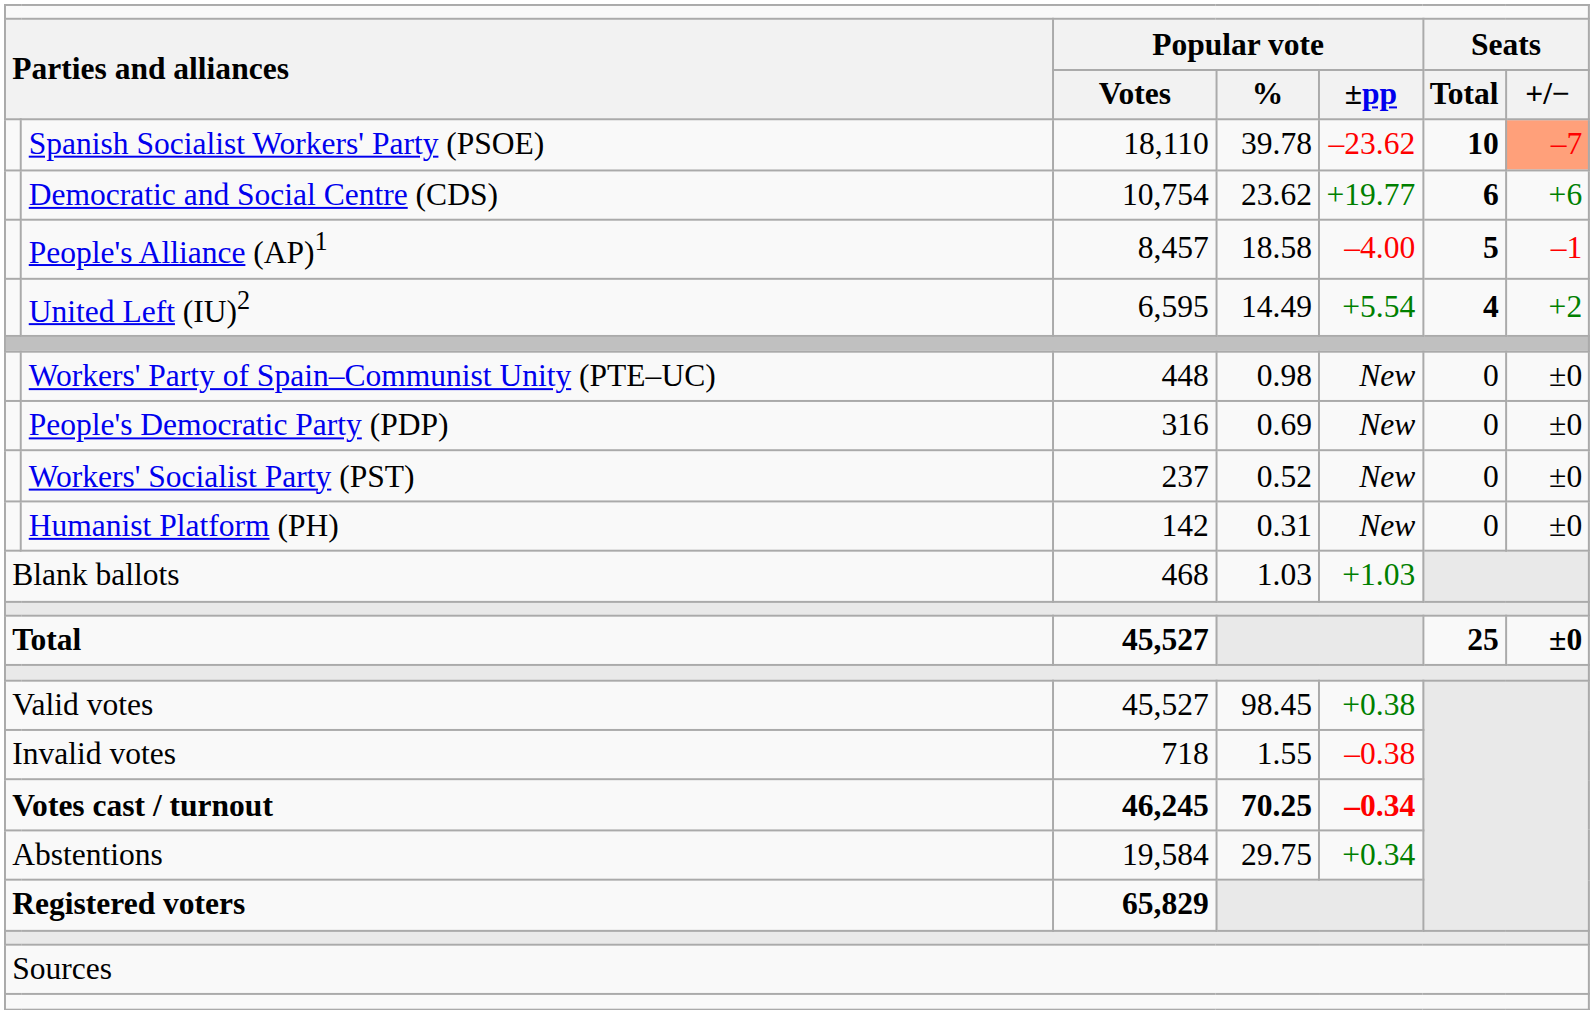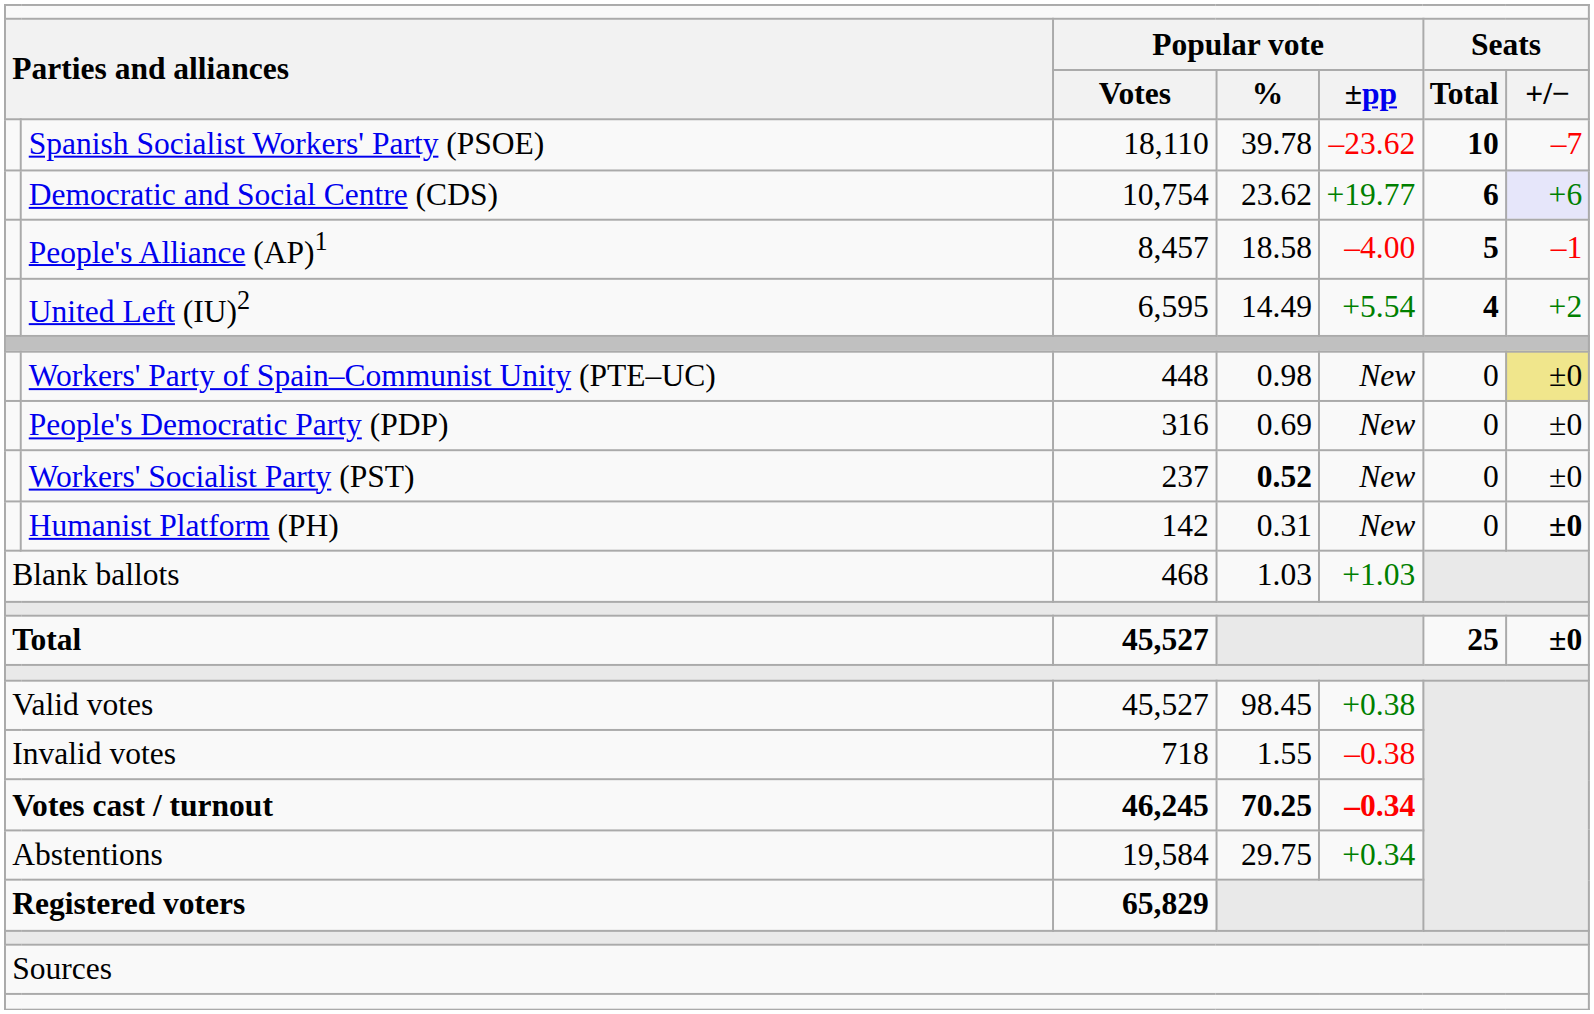(1566, 144) lightsalmon background -> (1566, 144) no background
(1565, 193) no background -> (1565, 193) lavender background
(1566, 375) no background -> (1566, 375) khaki background
(1284, 475) normal -> (1284, 475) bold
(1566, 525) normal -> (1566, 525) bold
